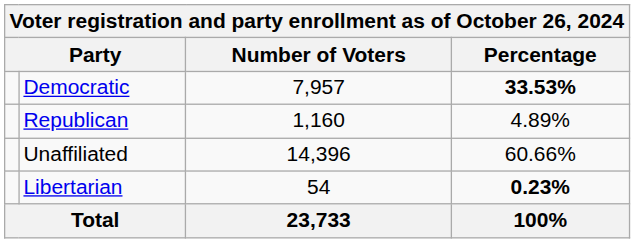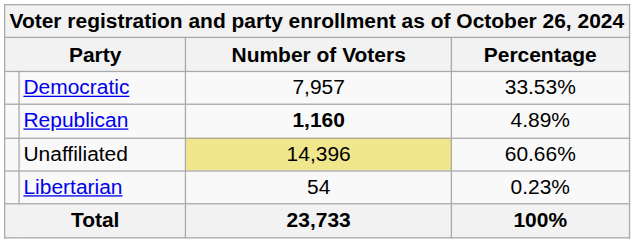(540, 87) bold -> (540, 87) normal
(319, 120) normal -> (319, 120) bold
(319, 154) no background -> (319, 154) khaki background
(540, 187) bold -> (540, 187) normal
